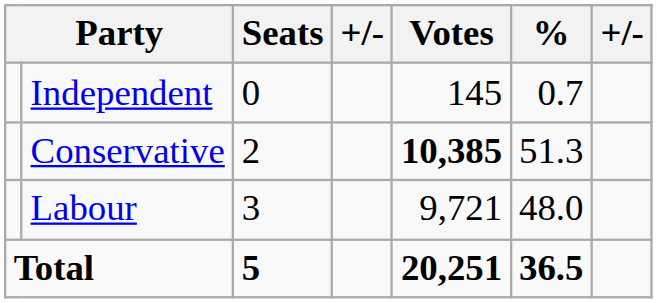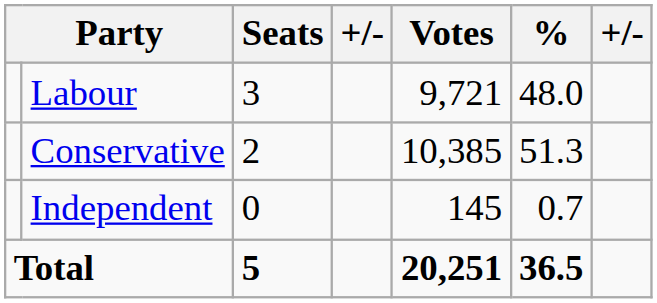rows swapped: (84, 208) <-> (122, 92)
(451, 150) bold -> (451, 150) normal
